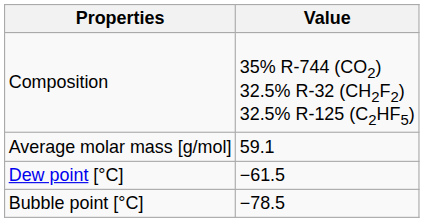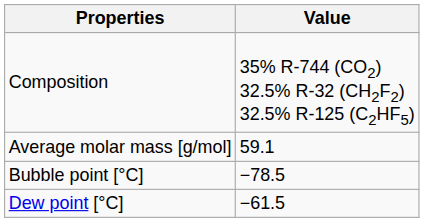rows swapped: (76, 203) <-> (66, 175)
